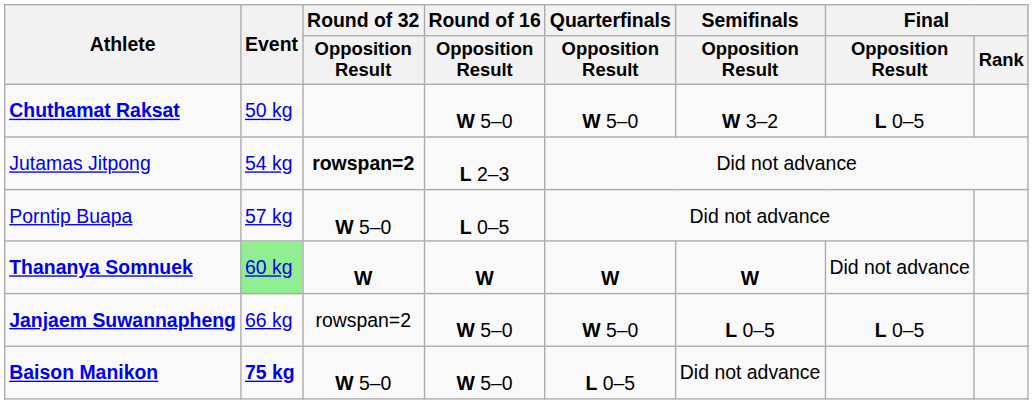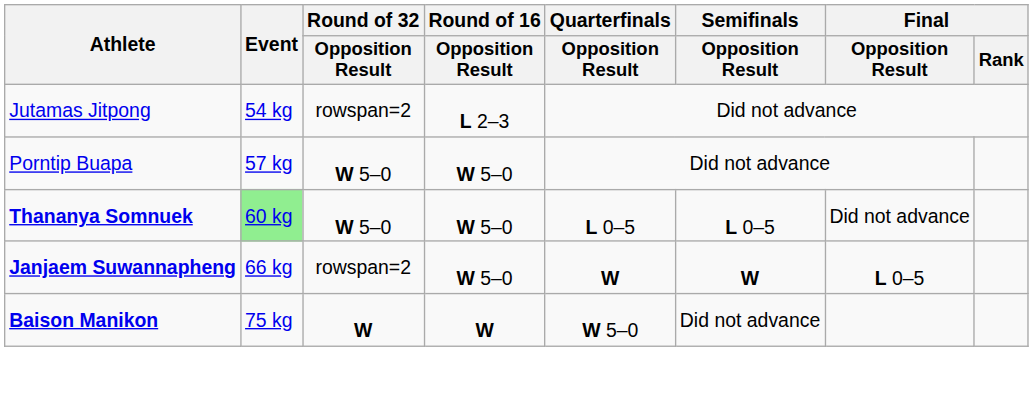- row: (95, 111)
(363, 163) bold -> (363, 111) normal
(485, 227) L 0–5 -> (485, 174) W 5–0
(363, 279) W -> (363, 227) W 5–0
(485, 279) W -> (485, 227) W 5–0
(610, 279) W -> (610, 227) L 0–5
(750, 279) W -> (750, 227) L 0–5
(610, 331) W 5–0 -> (610, 279) W
(750, 331) L 0–5 -> (750, 279) W
(270, 373) bold -> (269, 320) normal
(363, 384) W 5–0 -> (363, 331) W
(485, 384) W 5–0 -> (485, 331) W
(610, 384) L 0–5 -> (610, 331) W 5–0
